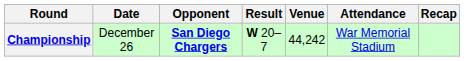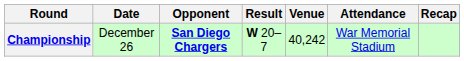(307, 39) 44,242 -> (307, 39) 40,242
